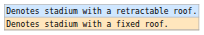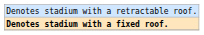(87, 24) normal -> (87, 24) bold
